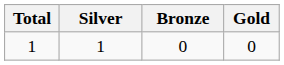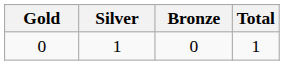columns swapped: (252, 18) <-> (32, 18)
